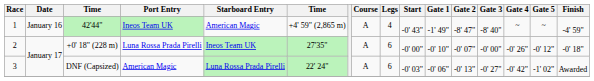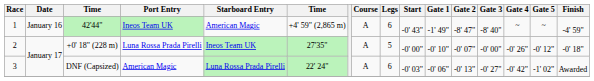(390, 25) 4 -> (390, 25) 6
(390, 45) 6 -> (390, 45) 5
